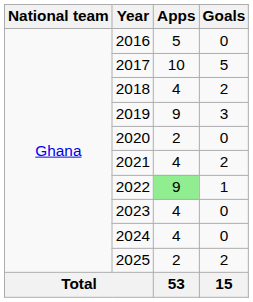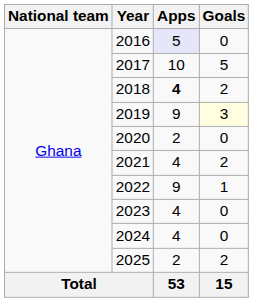(176, 41) no background -> (176, 41) lavender background
(176, 89) normal -> (176, 89) bold
(224, 114) no background -> (224, 114) lightyellow background
(176, 187) lightgreen background -> (176, 187) no background
